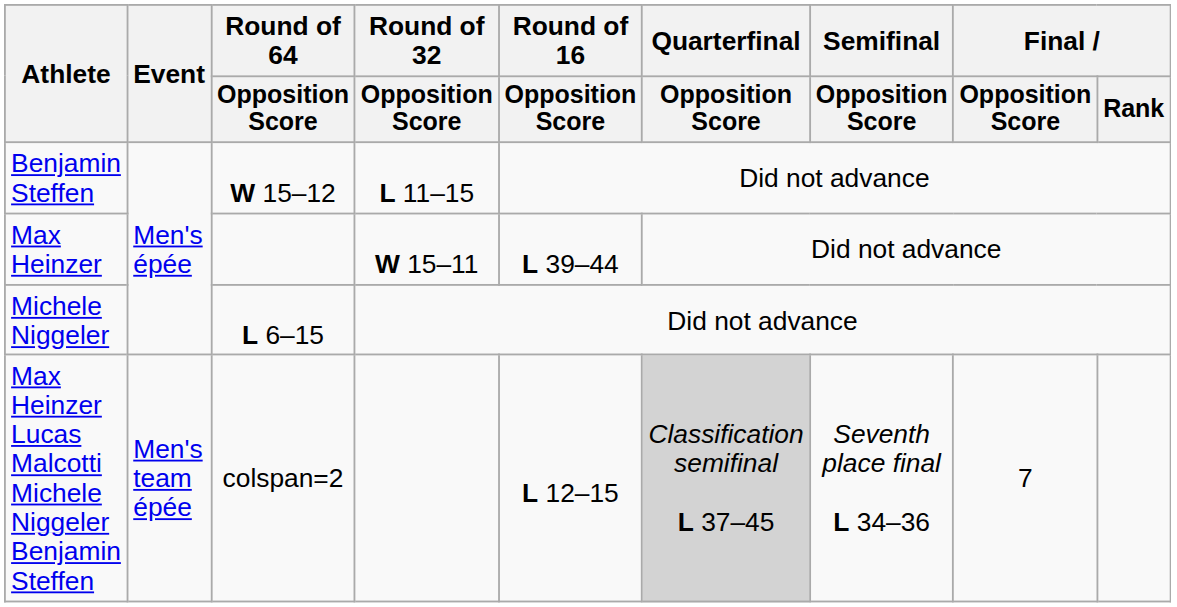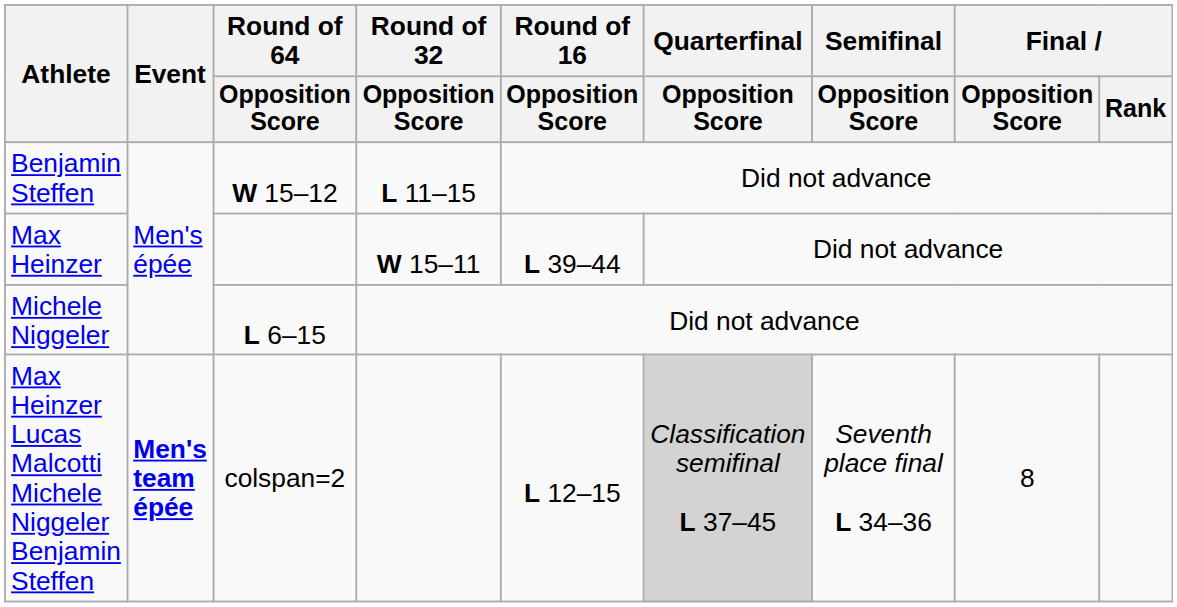(168, 479) normal -> (170, 479) bold
(1025, 479) 7 -> (1027, 479) 8
